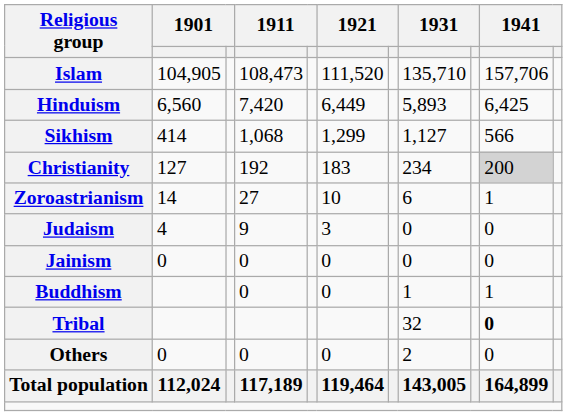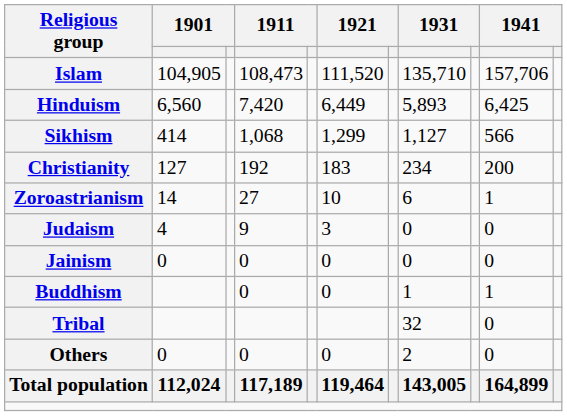(499, 167) lightgrey background -> (499, 167) no background
(489, 323) bold -> (489, 323) normal
